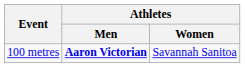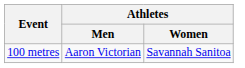(106, 53) bold -> (103, 53) normal
